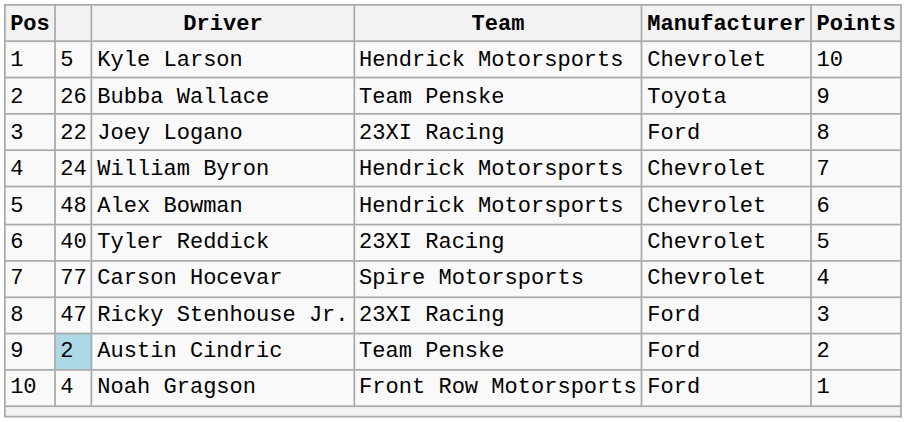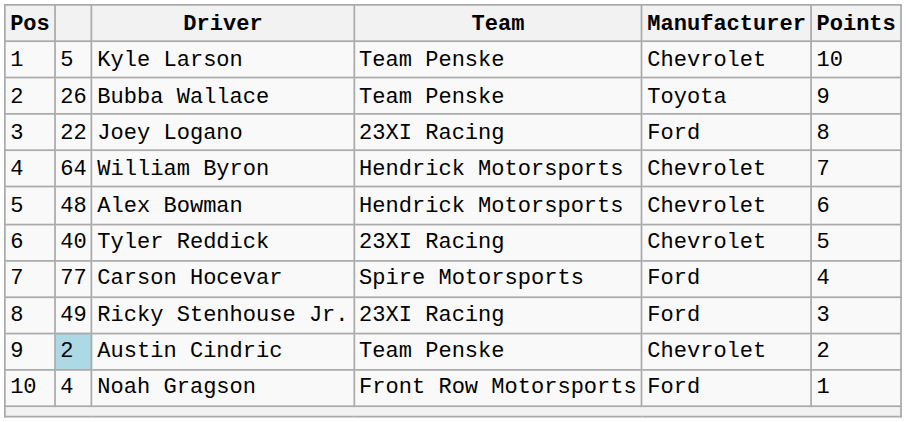(491, 59) Hendrick Motorsports -> (432, 59) Team Penske
(74, 169) 24 -> (74, 169) 64
(707, 278) Chevrolet -> (674, 278) Ford
(74, 315) 47 -> (74, 315) 49
(674, 351) Ford -> (707, 351) Chevrolet
